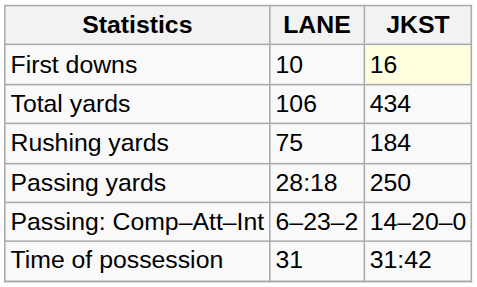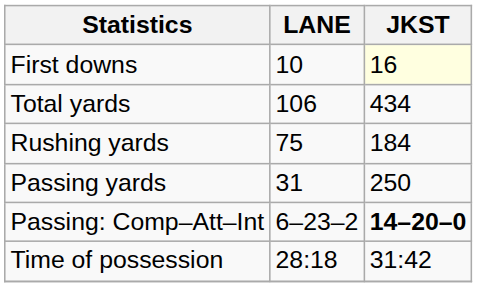(307, 182) 28:18 -> (289, 182) 31
(418, 221) normal -> (418, 221) bold
(289, 260) 31 -> (307, 260) 28:18
